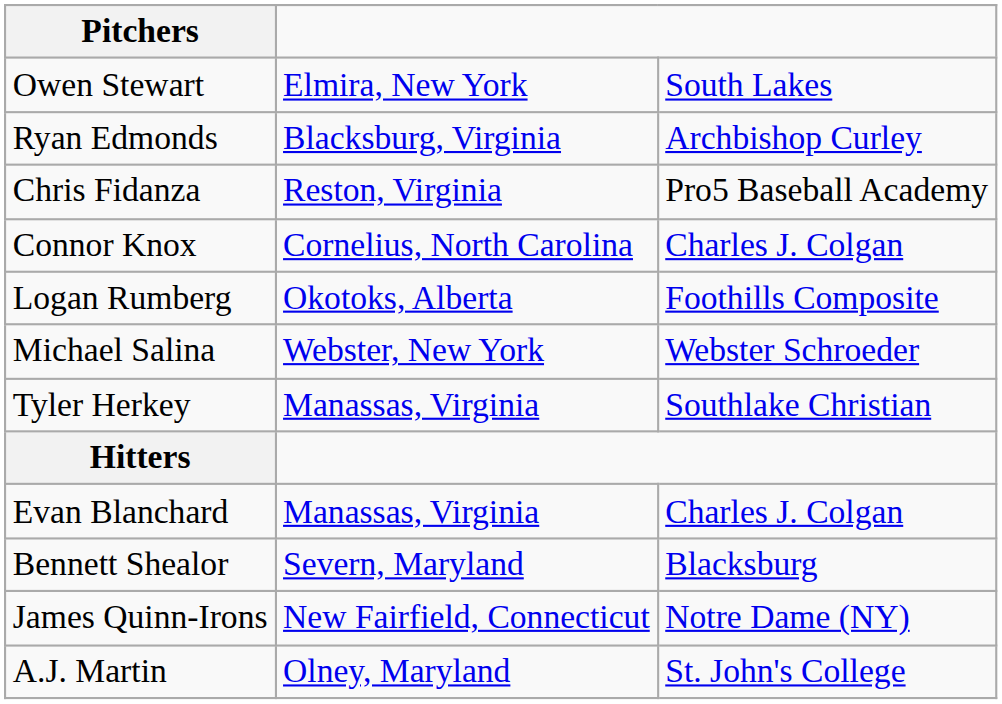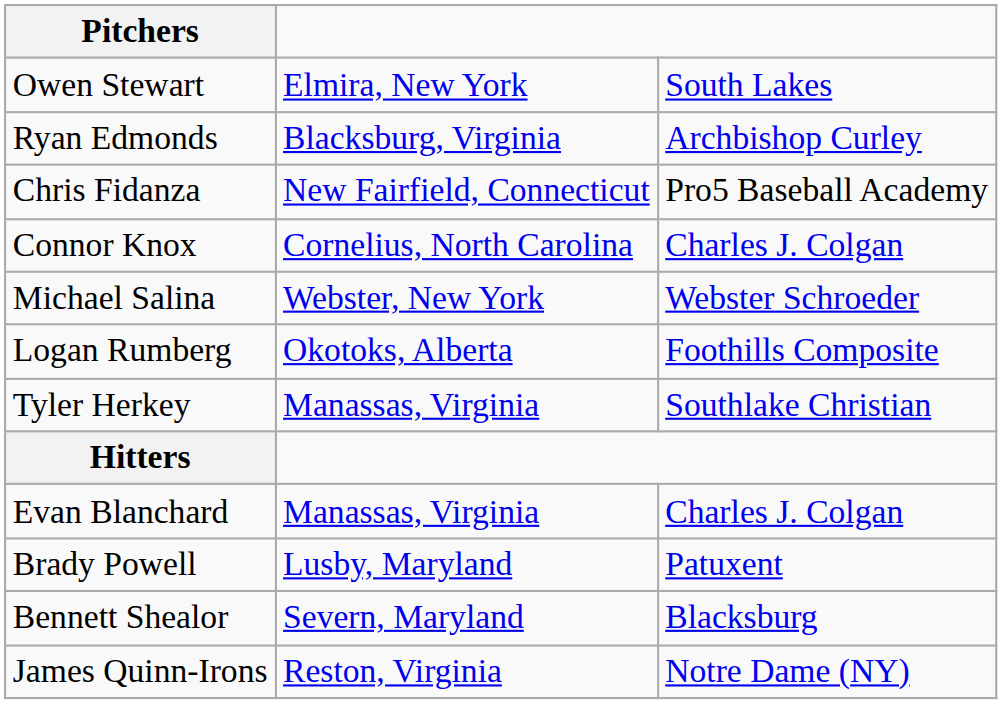(392, 191) Reston, Virginia -> (466, 191) New Fairfield, Connecticut
rows swapped: (122, 297) <-> (114, 350)
+ row: (105, 564)
(466, 617) New Fairfield, Connecticut -> (392, 670) Reston, Virginia
- row: (90, 670)
